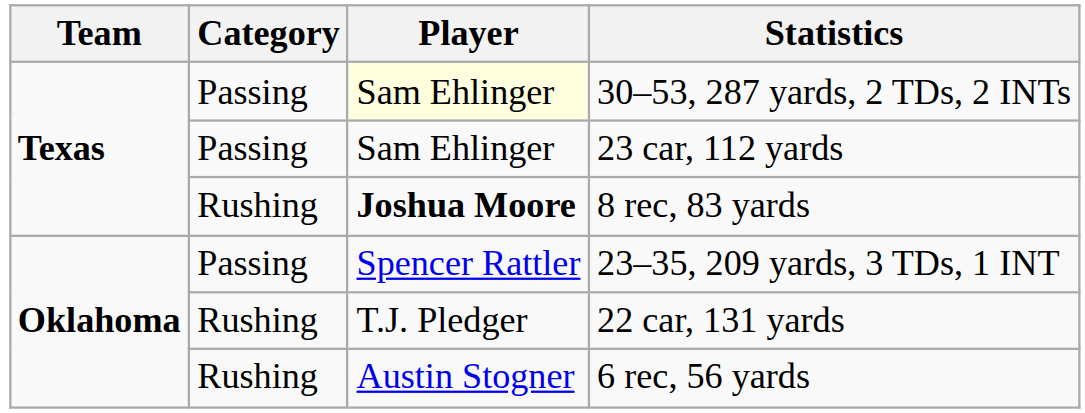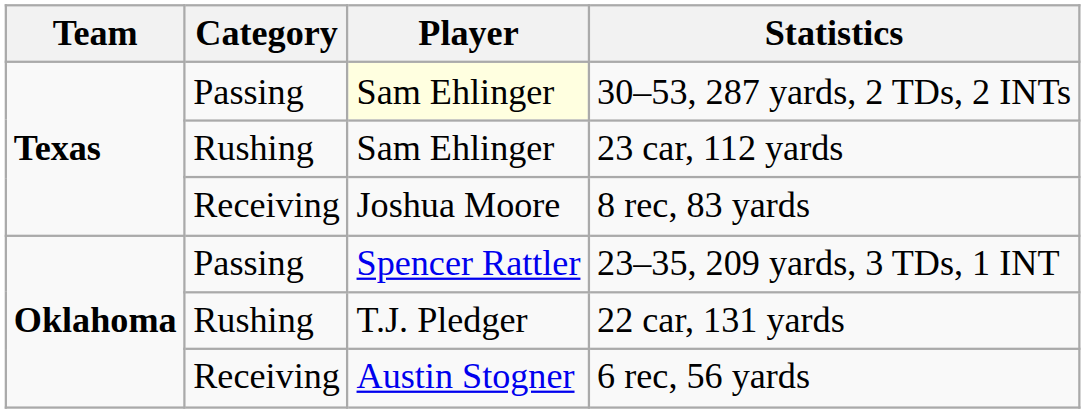(253, 148) Passing -> (254, 148) Rushing
(258, 205) Rushing -> (267, 205) Receiving
(466, 205) bold -> (458, 205) normal
(258, 377) Rushing -> (267, 377) Receiving
